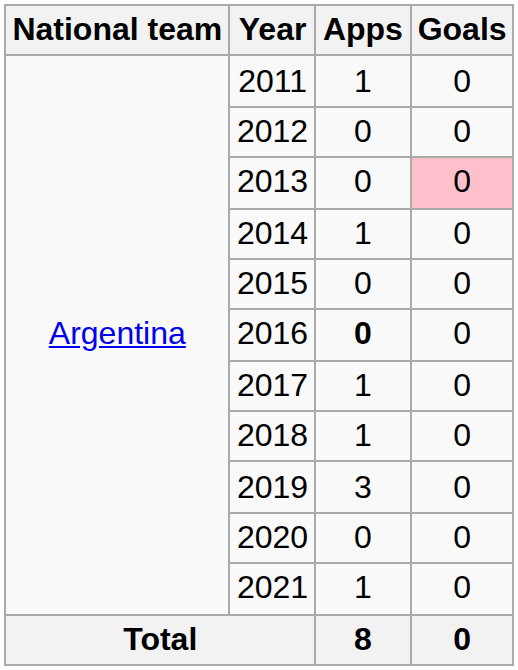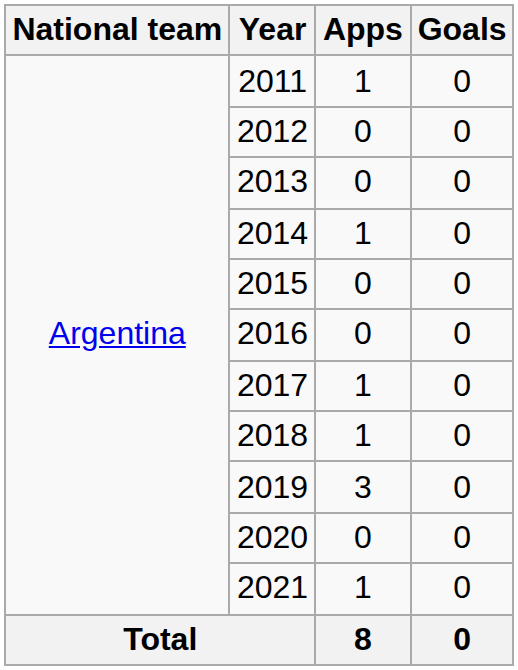(462, 182) pink background -> (462, 182) no background
(363, 334) bold -> (363, 334) normal
